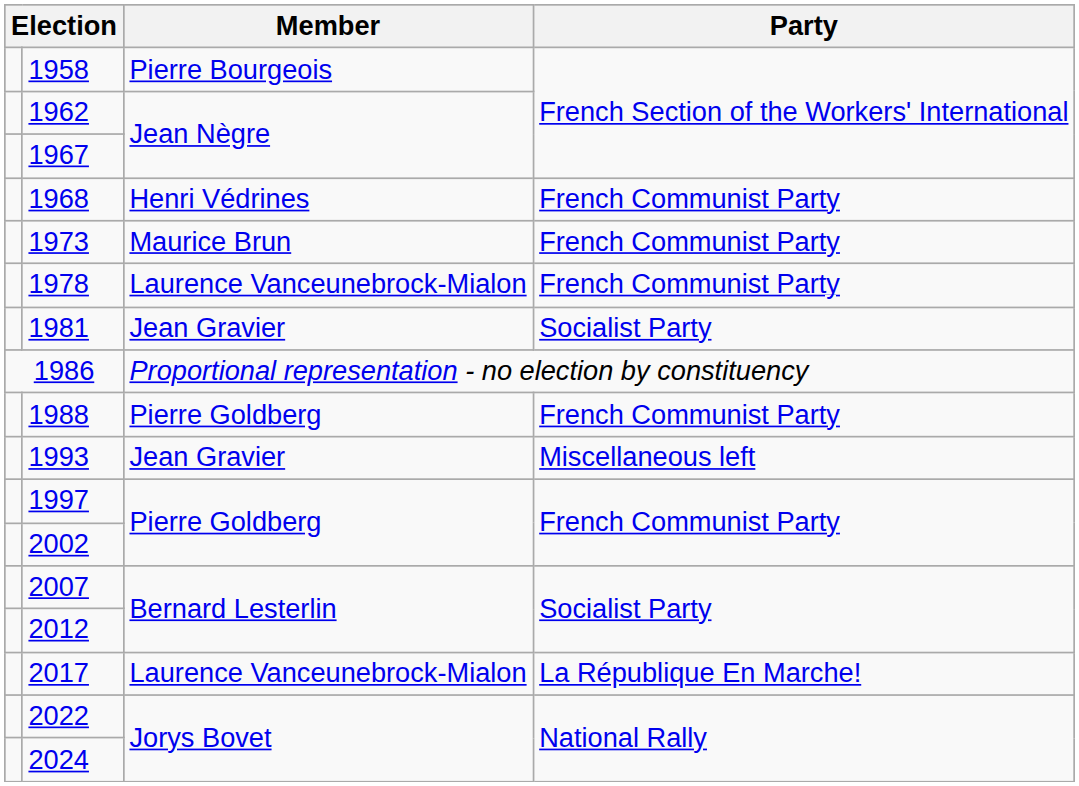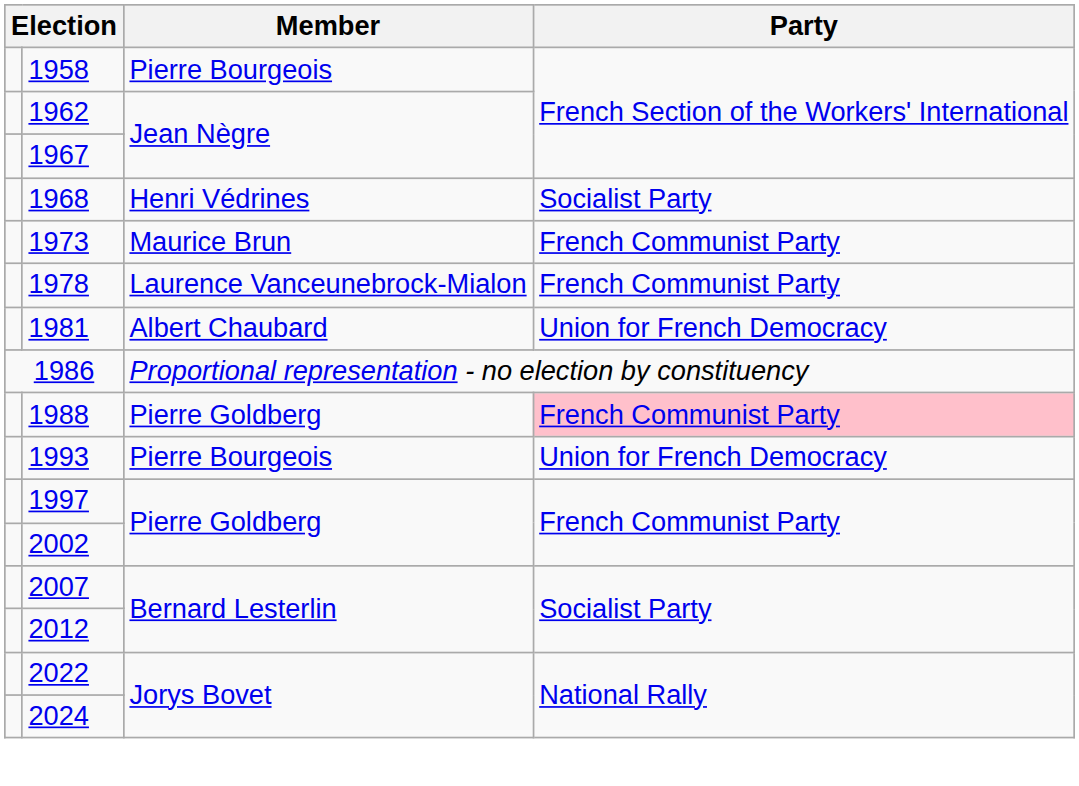(690, 198) French Communist Party -> (625, 198) Socialist Party
(207, 328) Jean Gravier -> (228, 328) Albert Chaubard
(625, 328) Socialist Party -> (713, 328) Union for French Democracy
(690, 414) no background -> (690, 414) pink background
(207, 457) Jean Gravier -> (231, 457) Pierre Bourgeois
(647, 457) Miscellaneous left -> (713, 457) Union for French Democracy
- row: (59, 673)
